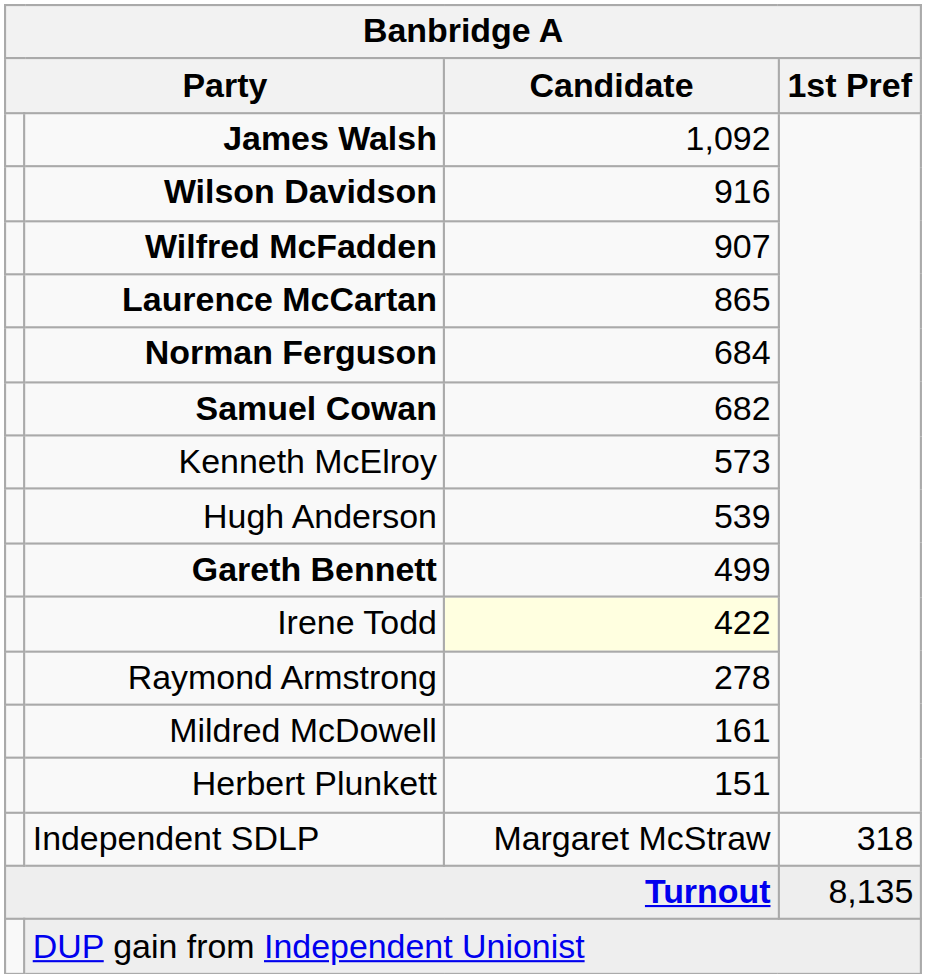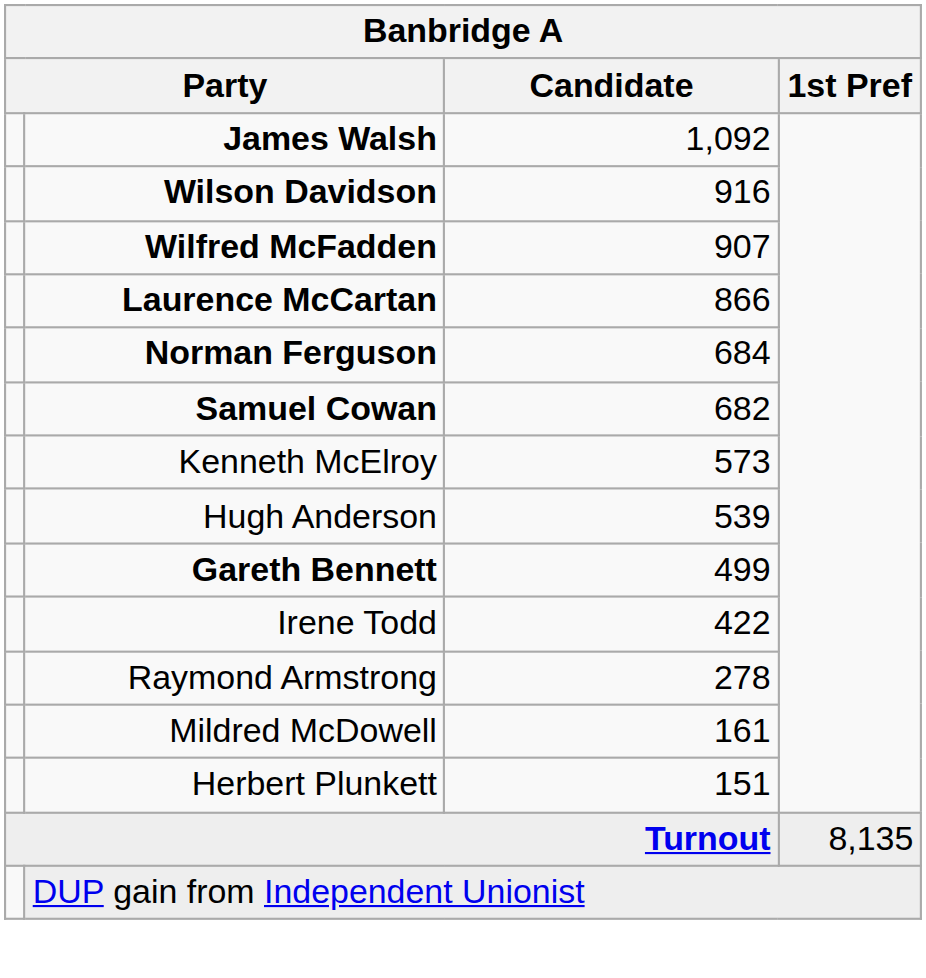(742, 300) 865 -> (742, 300) 866
(742, 623) lightyellow background -> (742, 623) no background
- row: (176, 838)
